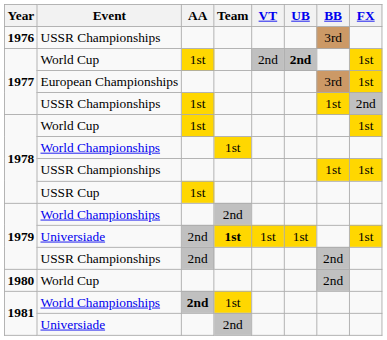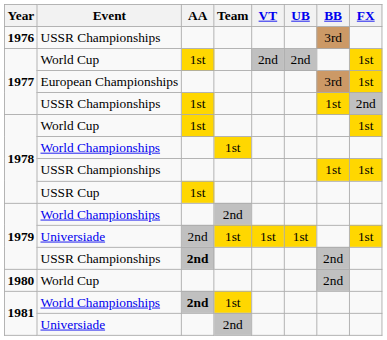(301, 59) bold -> (301, 59) normal
(233, 236) bold -> (233, 236) normal
(198, 258) normal -> (198, 258) bold
